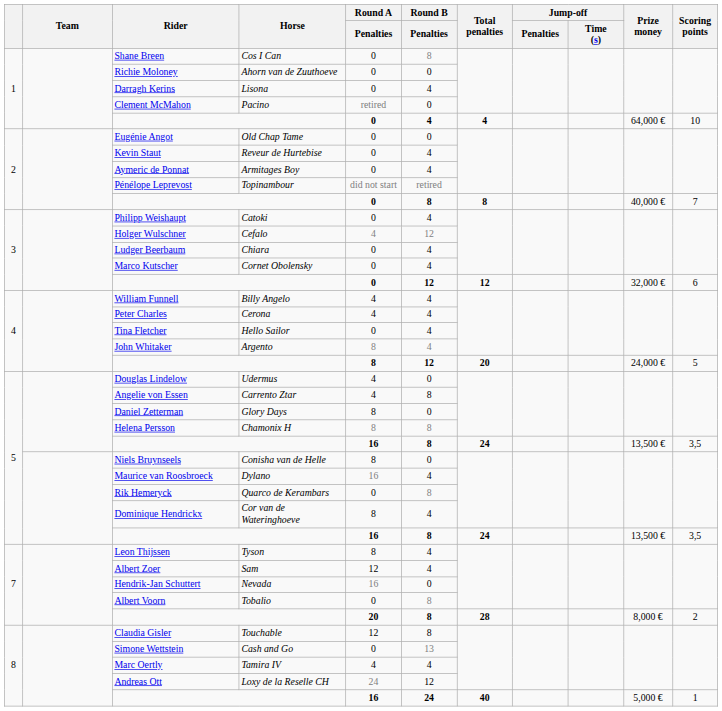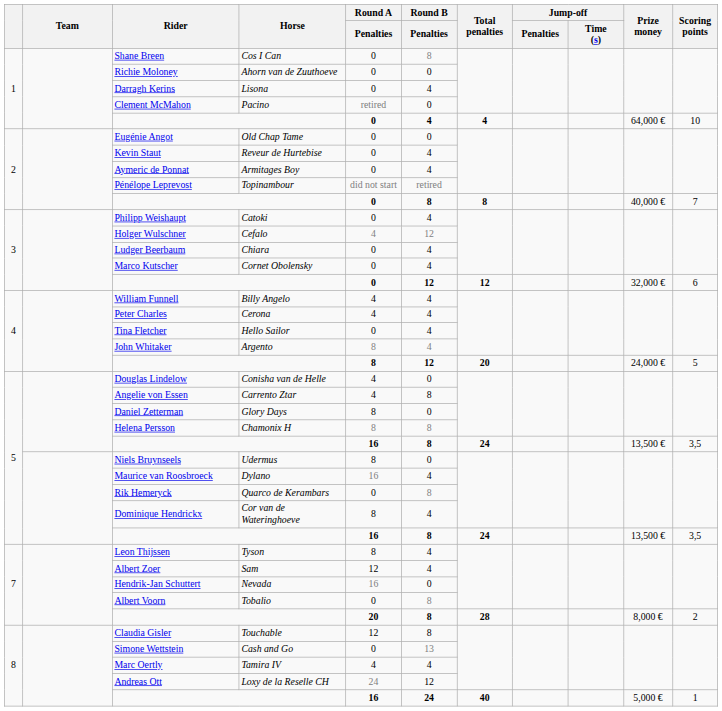(259, 379) Udermus -> (284, 379) Conisha van de Helle
(284, 460) Conisha van de Helle -> (259, 460) Udermus
